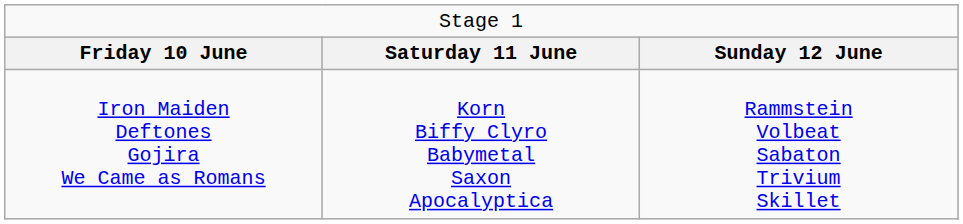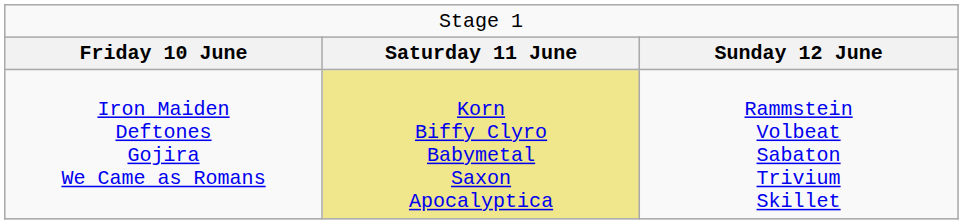(481, 156) no background -> (481, 156) khaki background
